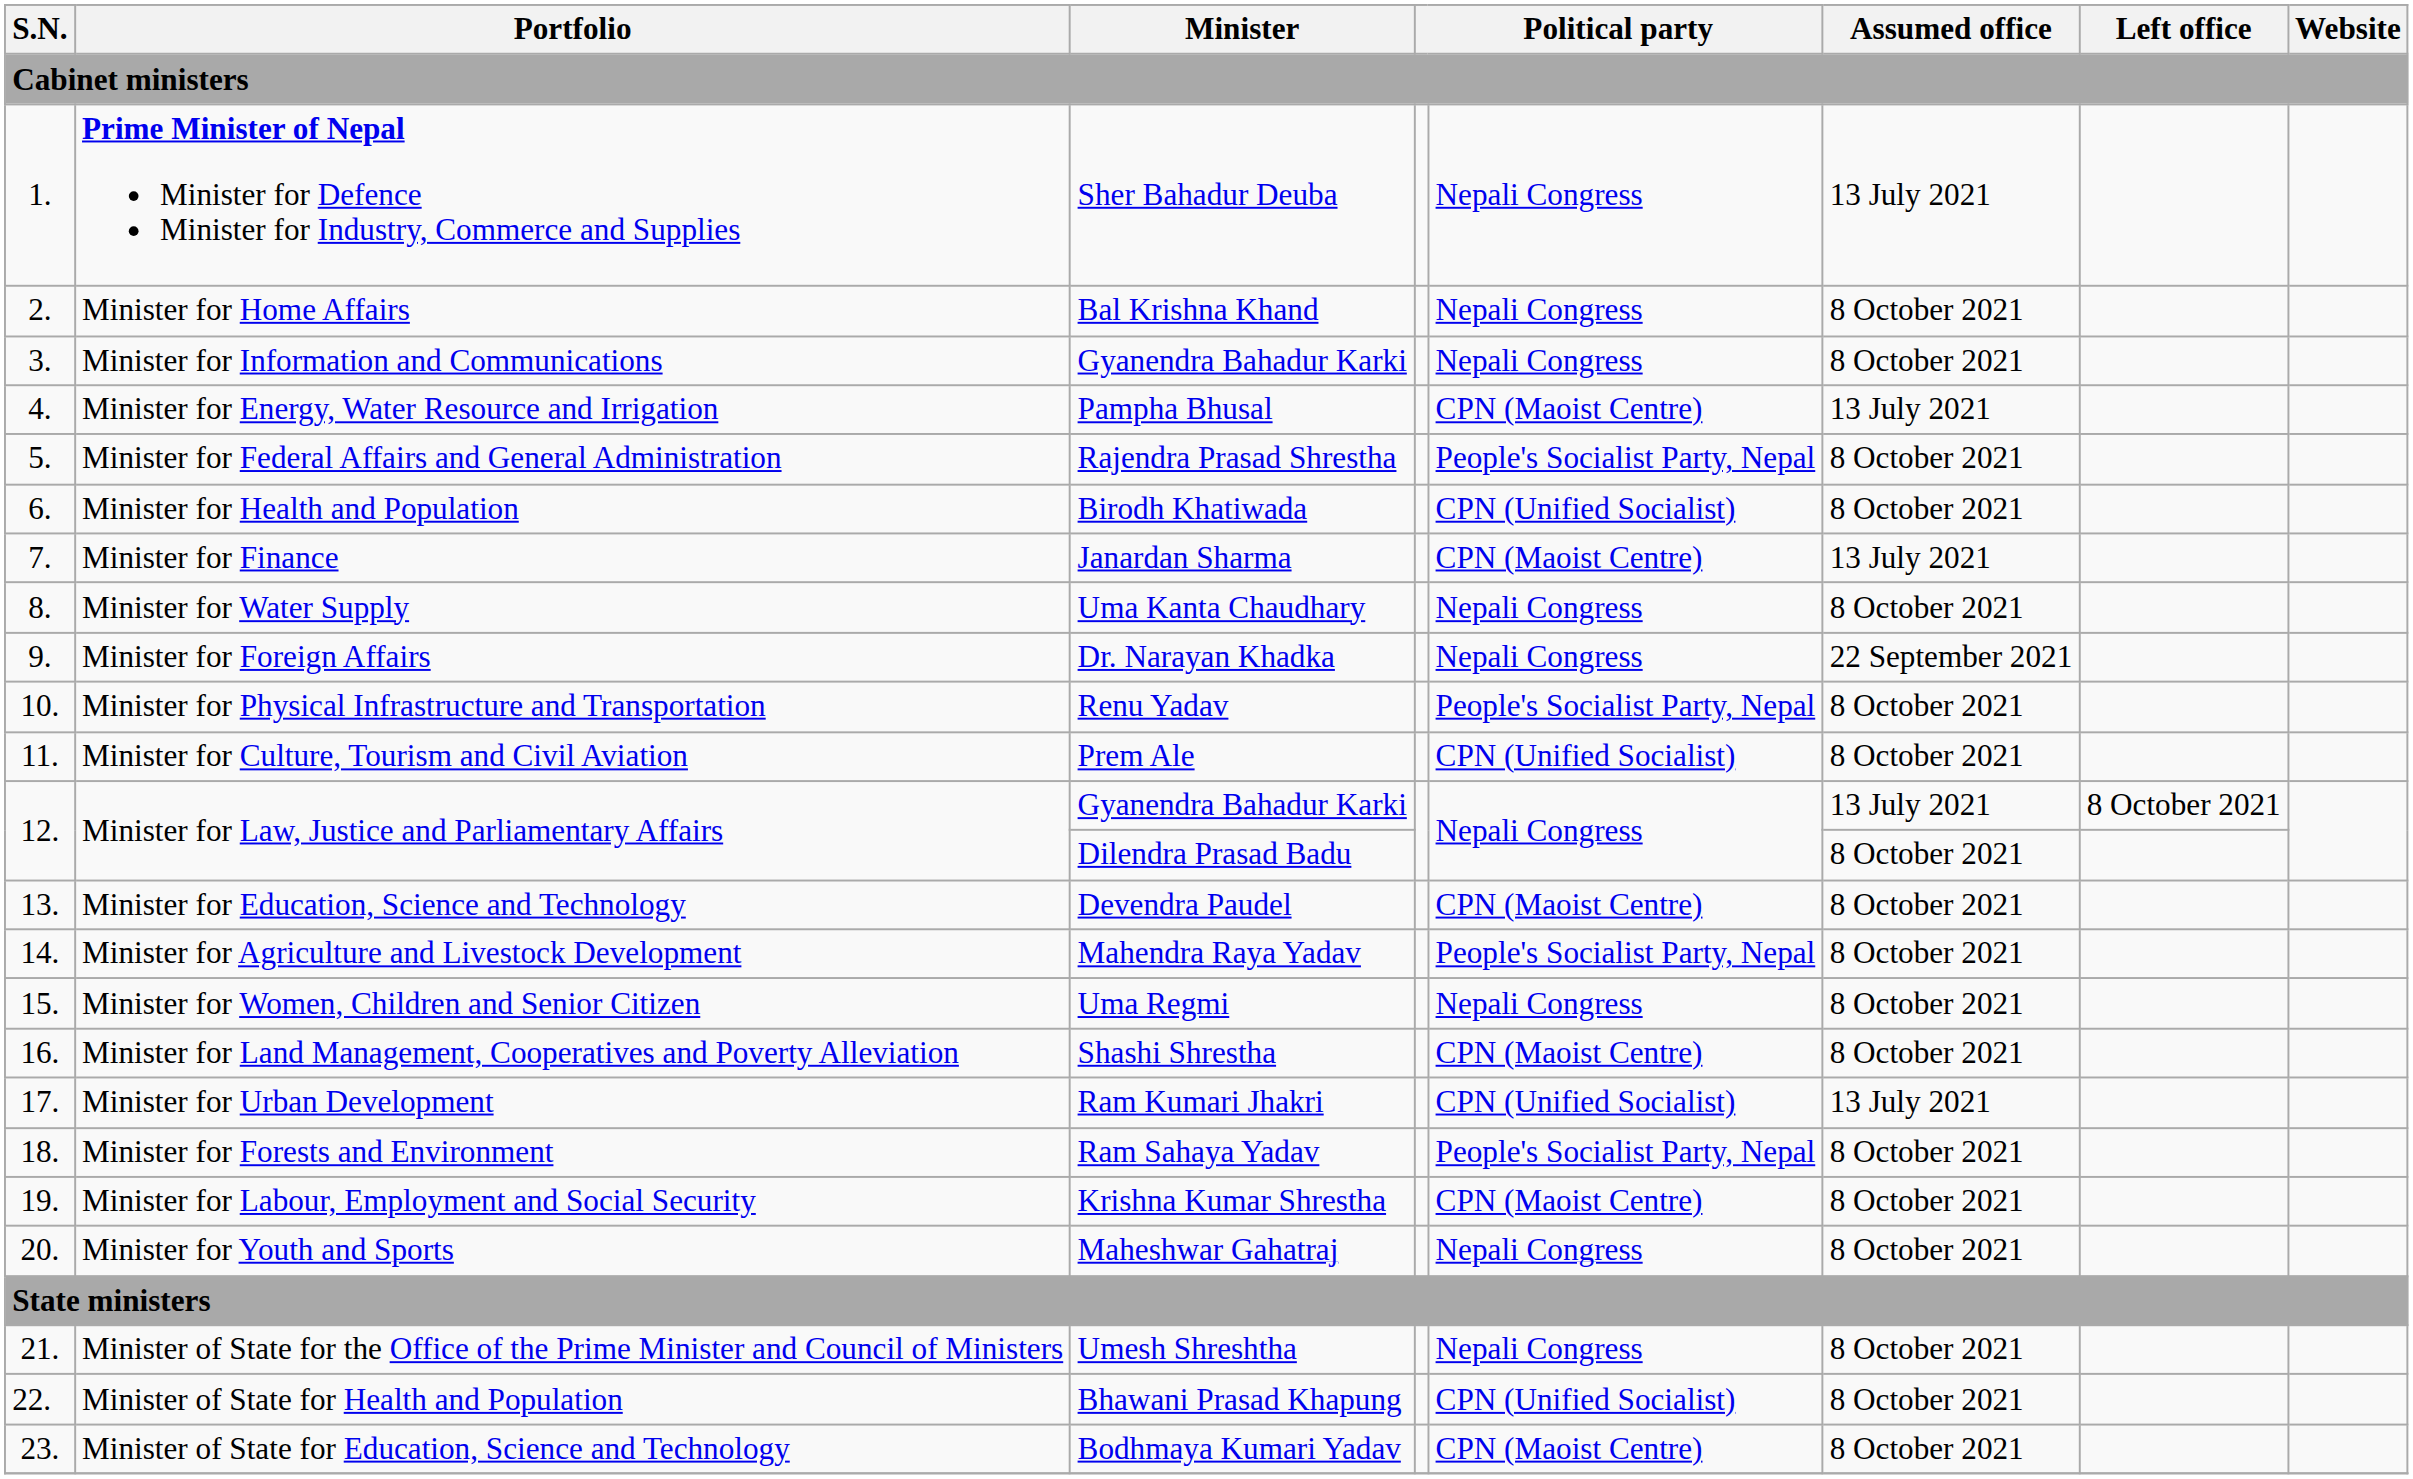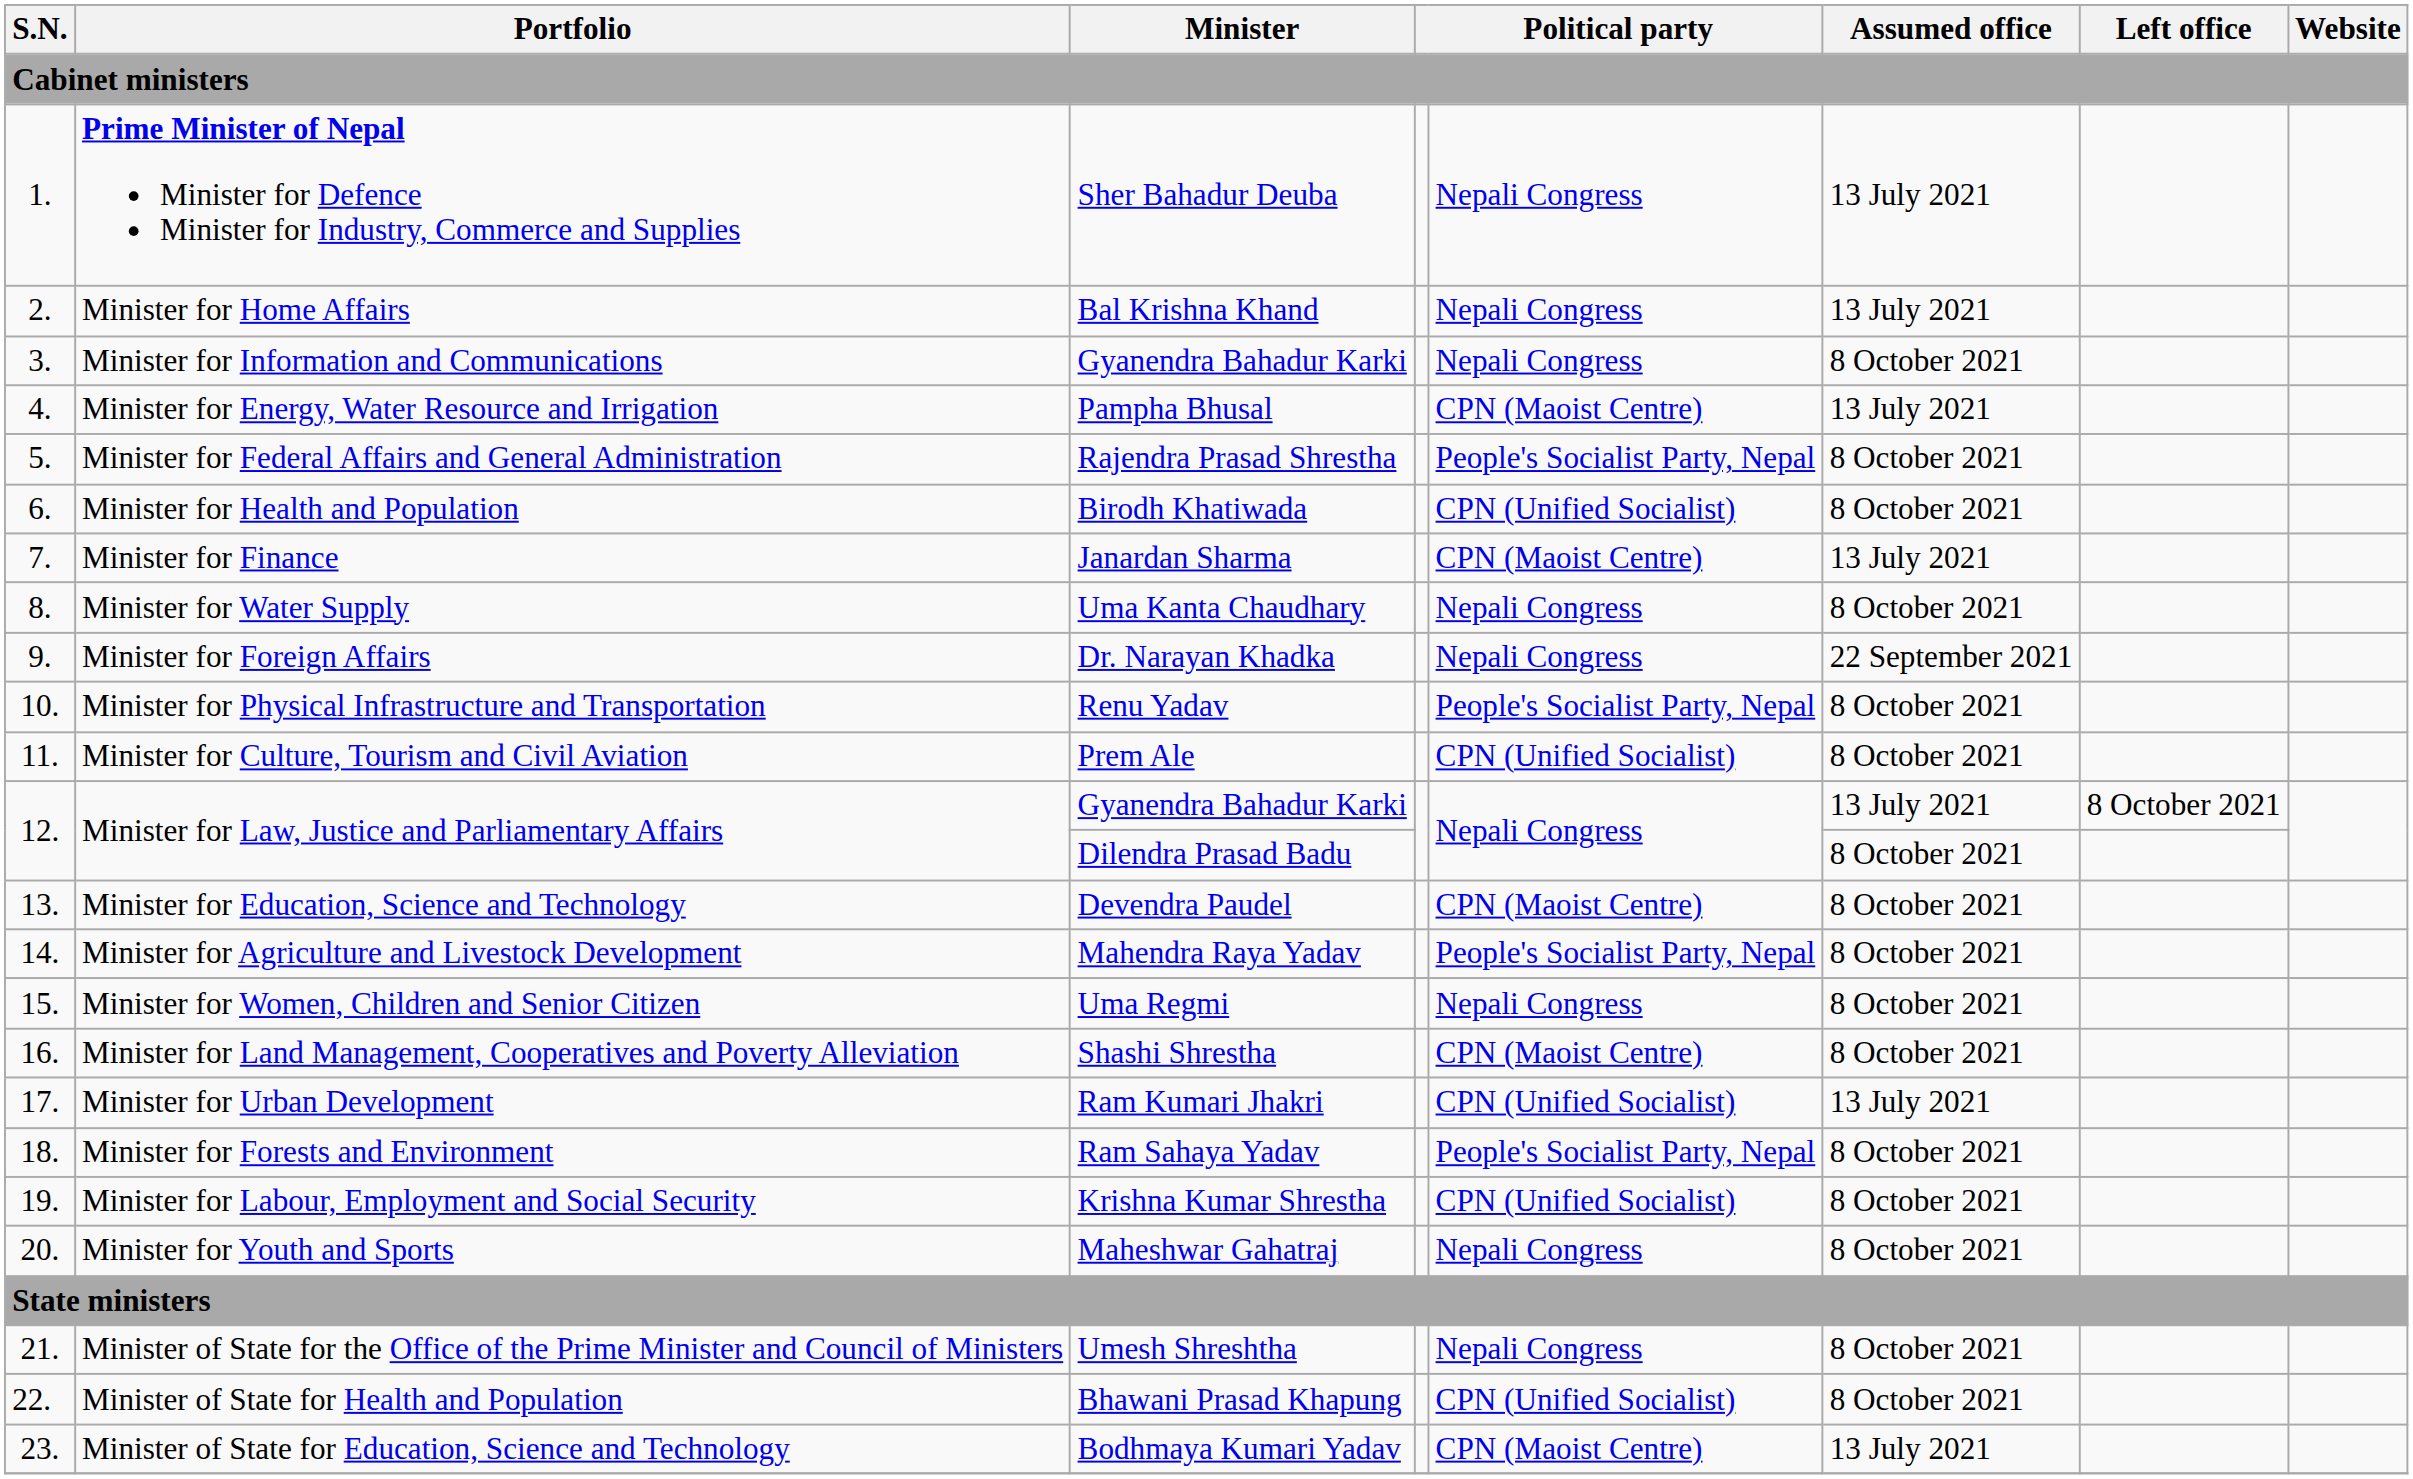(1927, 310) 8 October 2021 -> (1910, 310) 13 July 2021
(1569, 1200) CPN (Maoist Centre) -> (1585, 1200) CPN (Unified Socialist)
(1927, 1448) 8 October 2021 -> (1910, 1448) 13 July 2021
